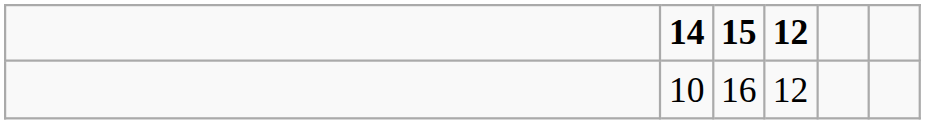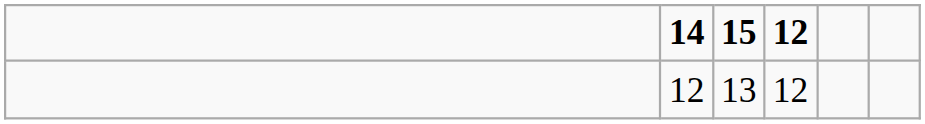(687, 88) 10 -> (687, 88) 12
(739, 88) 16 -> (739, 88) 13
